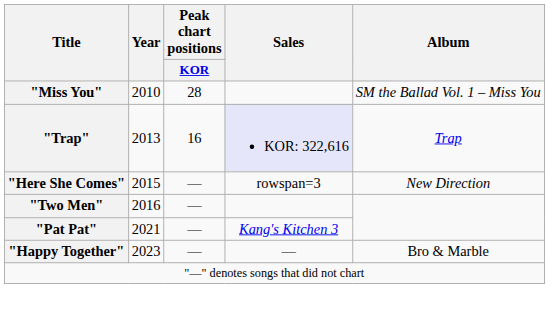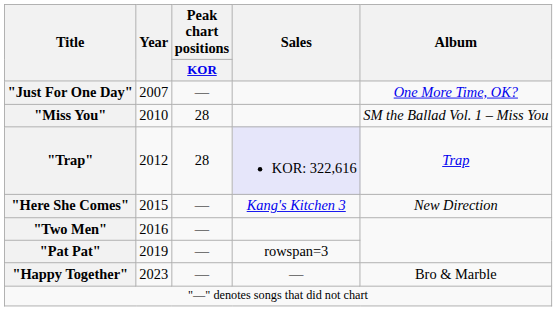+ row: (70, 92)
(146, 137) 2013 -> (154, 160) 2012
(194, 137) 16 -> (202, 160) 28
(289, 183) rowspan=3 -> (296, 206) Kang's Kitchen 3
(146, 228) 2021 -> (154, 251) 2019
(289, 228) Kang's Kitchen 3 -> (296, 251) rowspan=3
